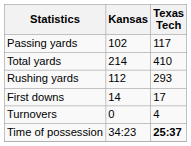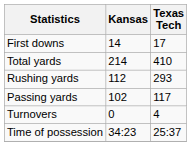rows swapped: (36, 97) <-> (42, 43)
(167, 132) bold -> (167, 132) normal
